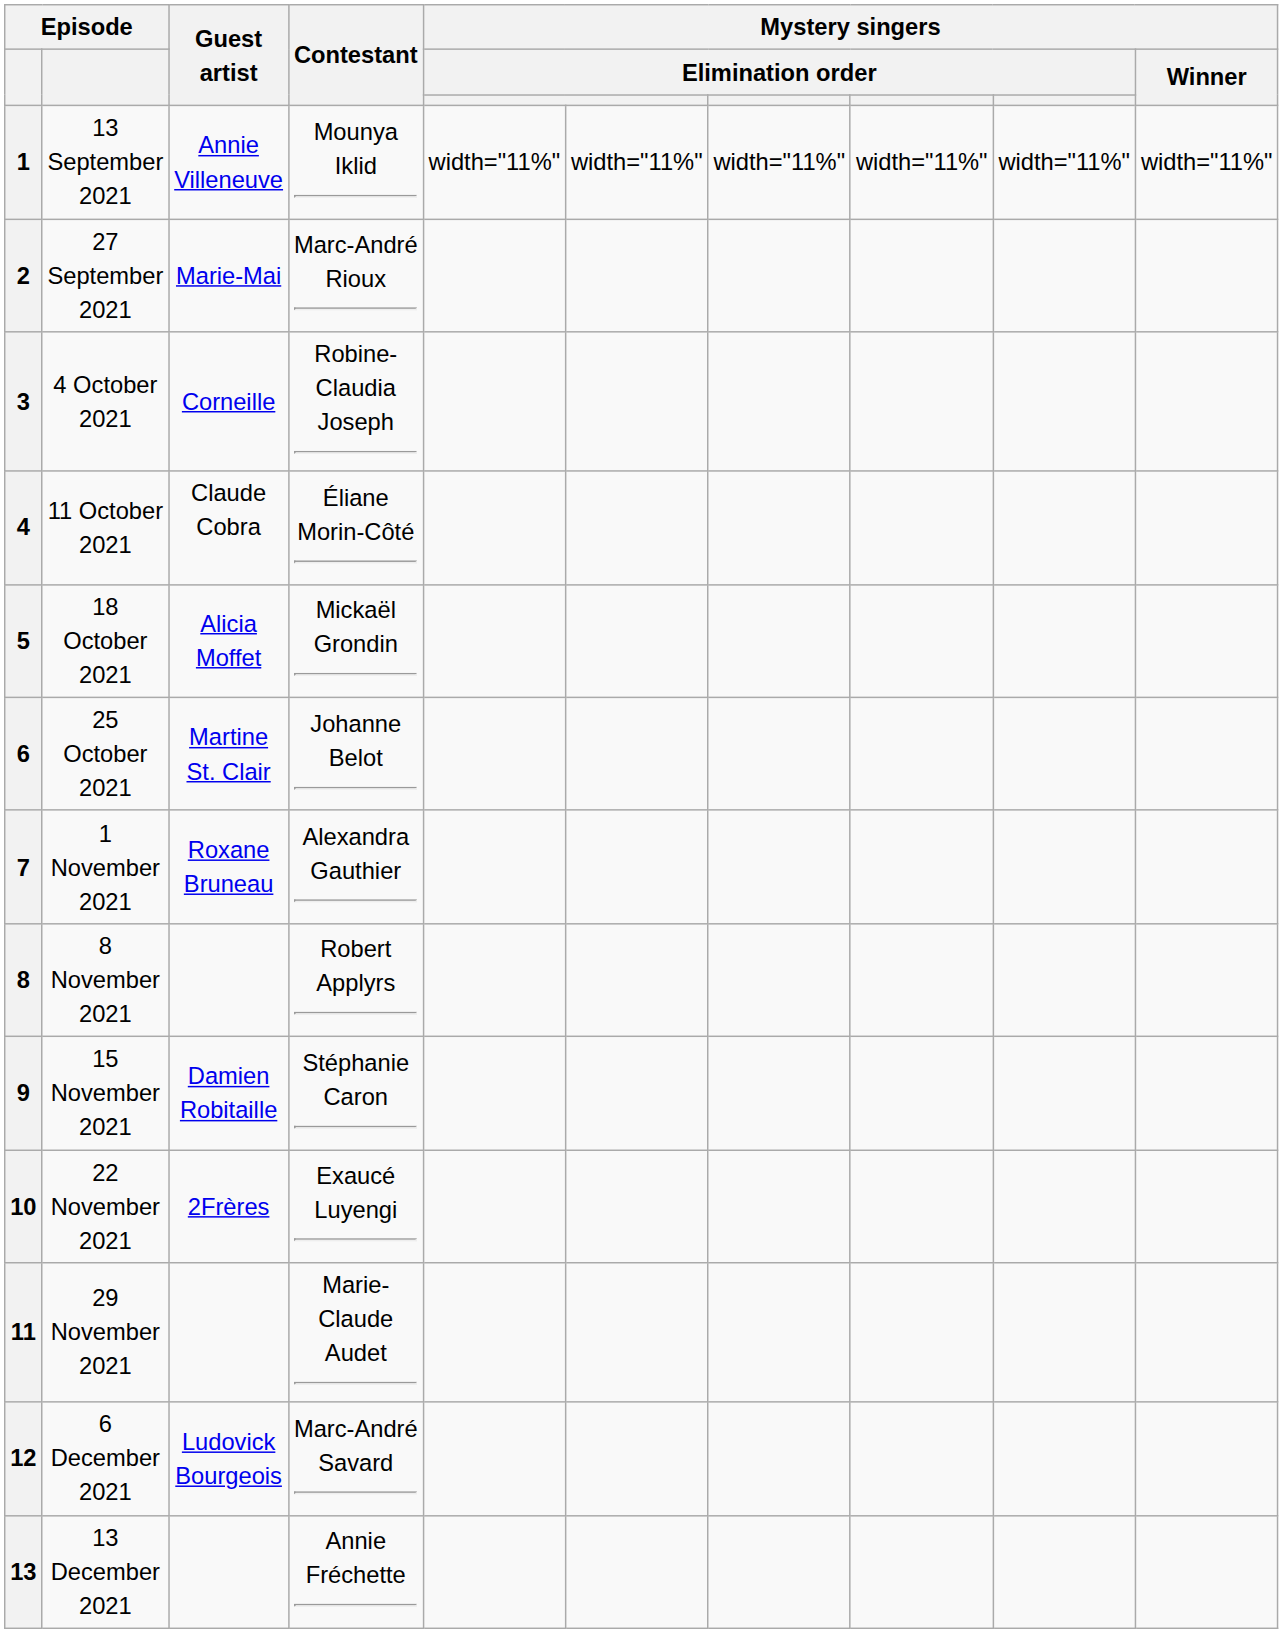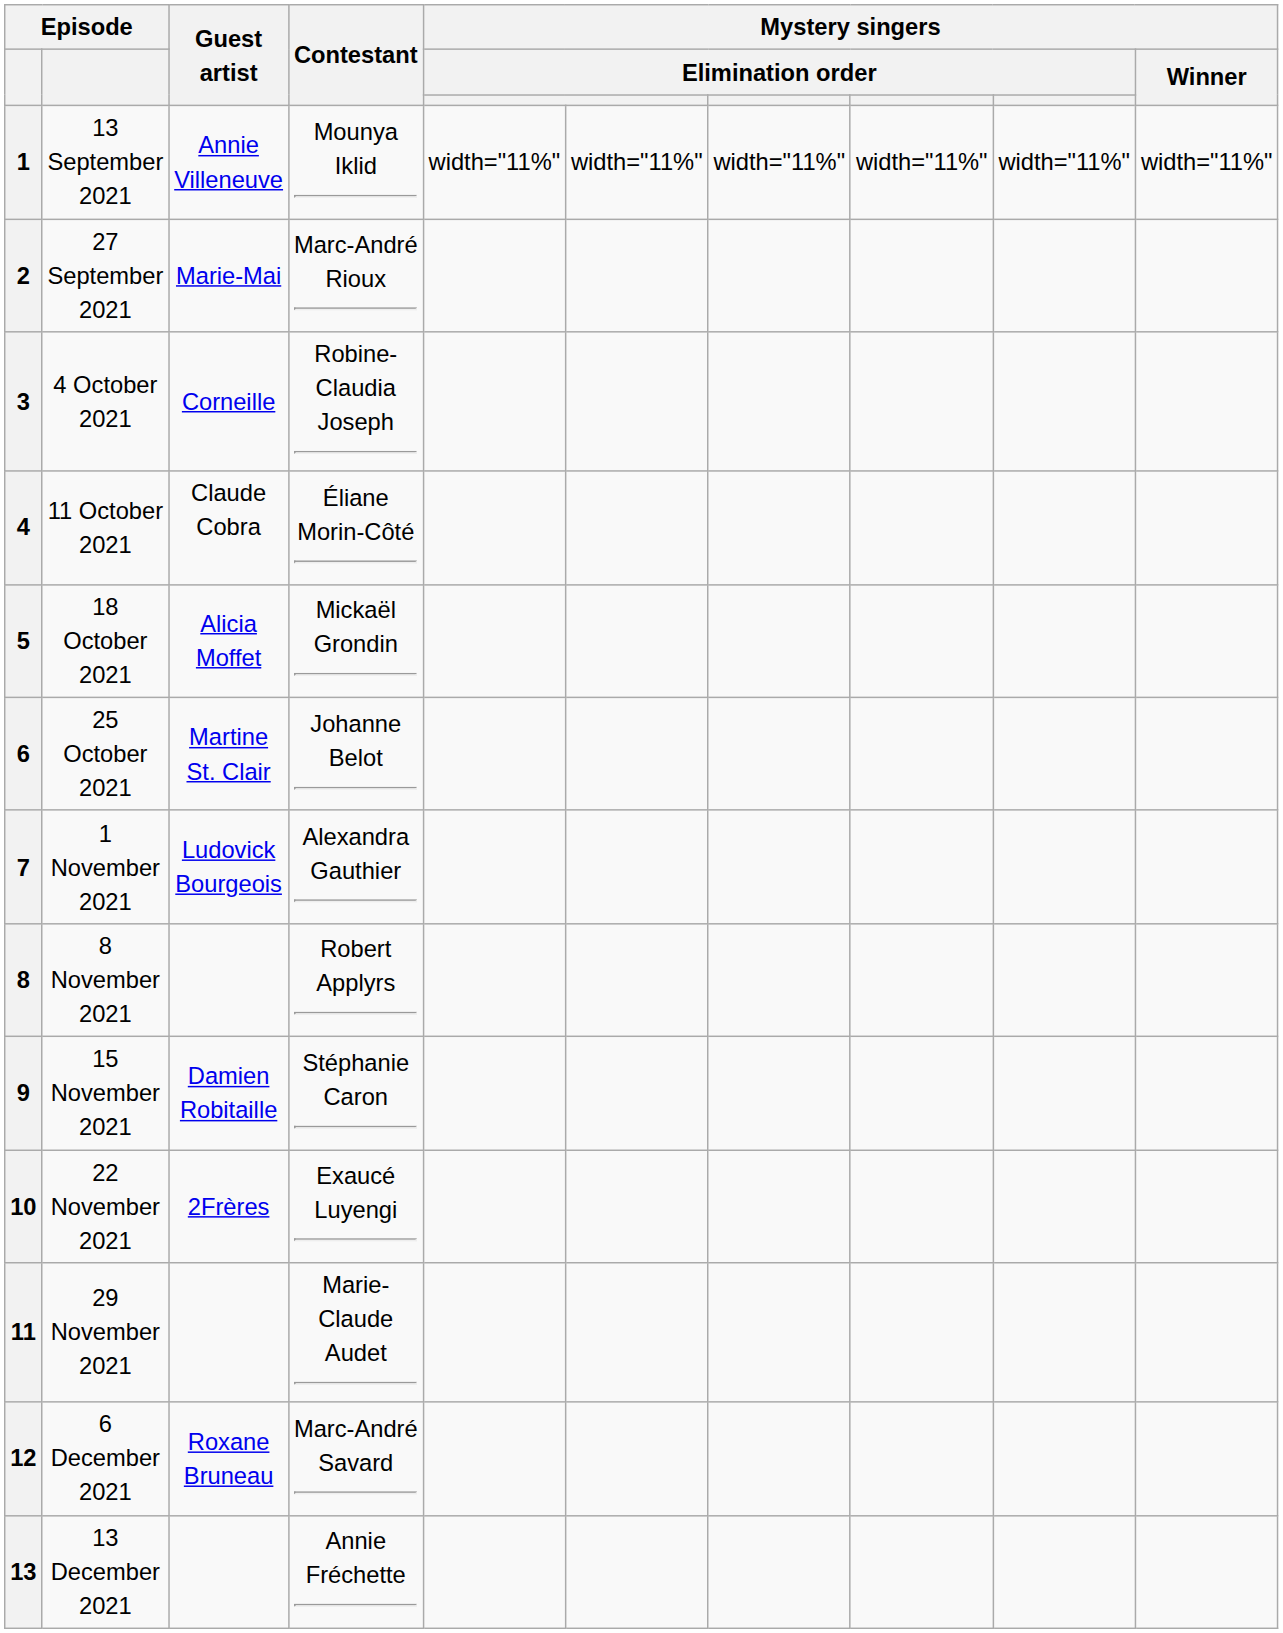(229, 867) Roxane Bruneau -> (229, 867) Ludovick Bourgeois
(229, 1459) Ludovick Bourgeois -> (229, 1459) Roxane Bruneau
